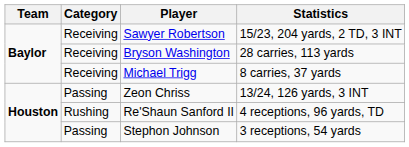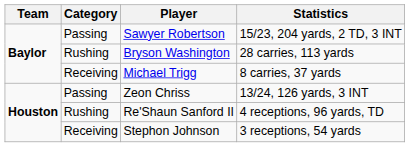(91, 34) Receiving -> (86, 34) Passing
(91, 53) Receiving -> (86, 53) Rushing
(86, 131) Passing -> (91, 131) Receiving
